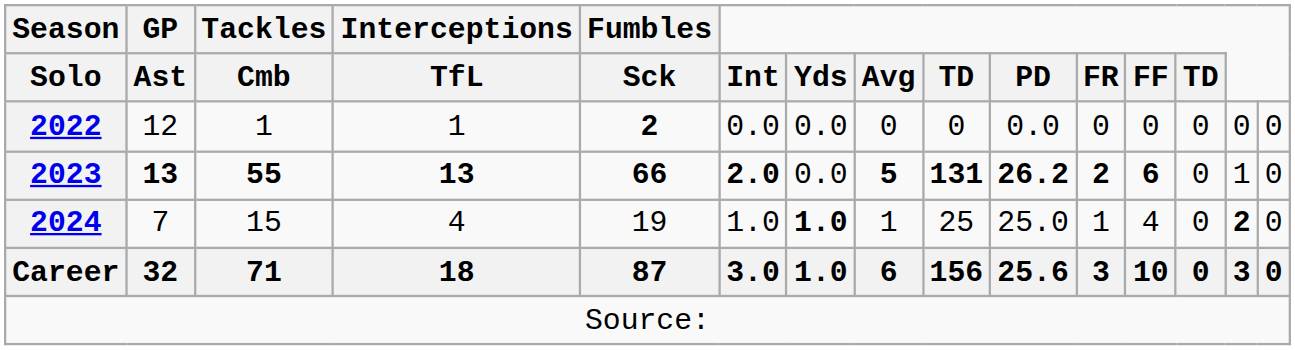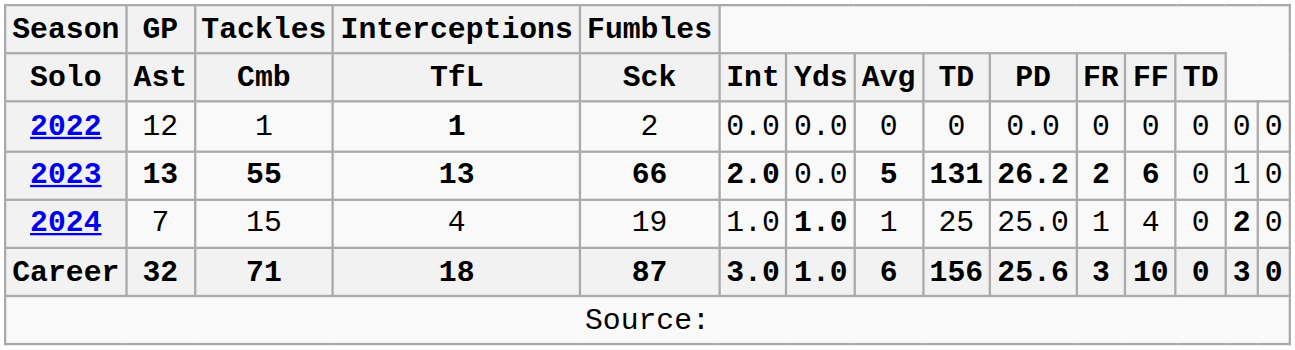(457, 126) normal -> (457, 126) bold
(650, 126) bold -> (650, 126) normal
